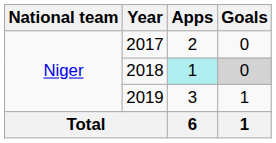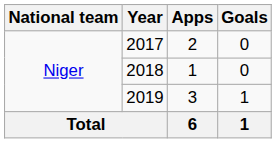(192, 71) paleturquoise background -> (192, 71) no background
(245, 71) lightgrey background -> (245, 71) no background
